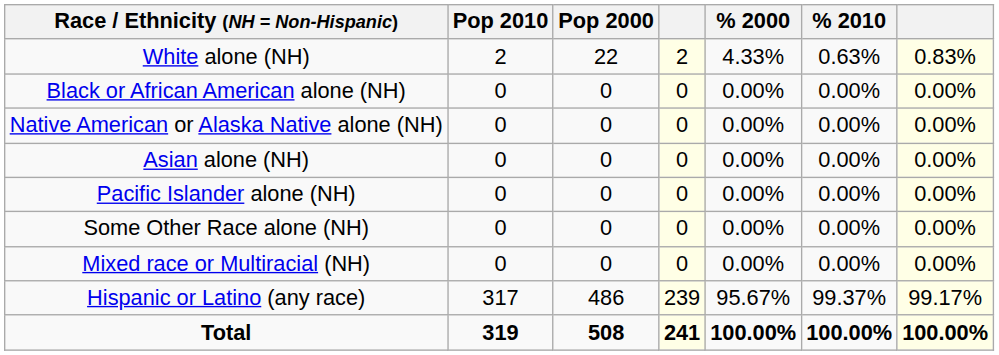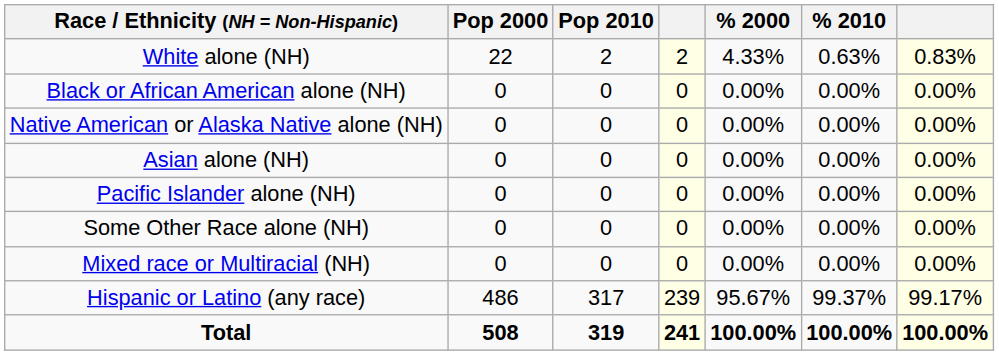columns swapped: (606, 21) <-> (500, 21)
